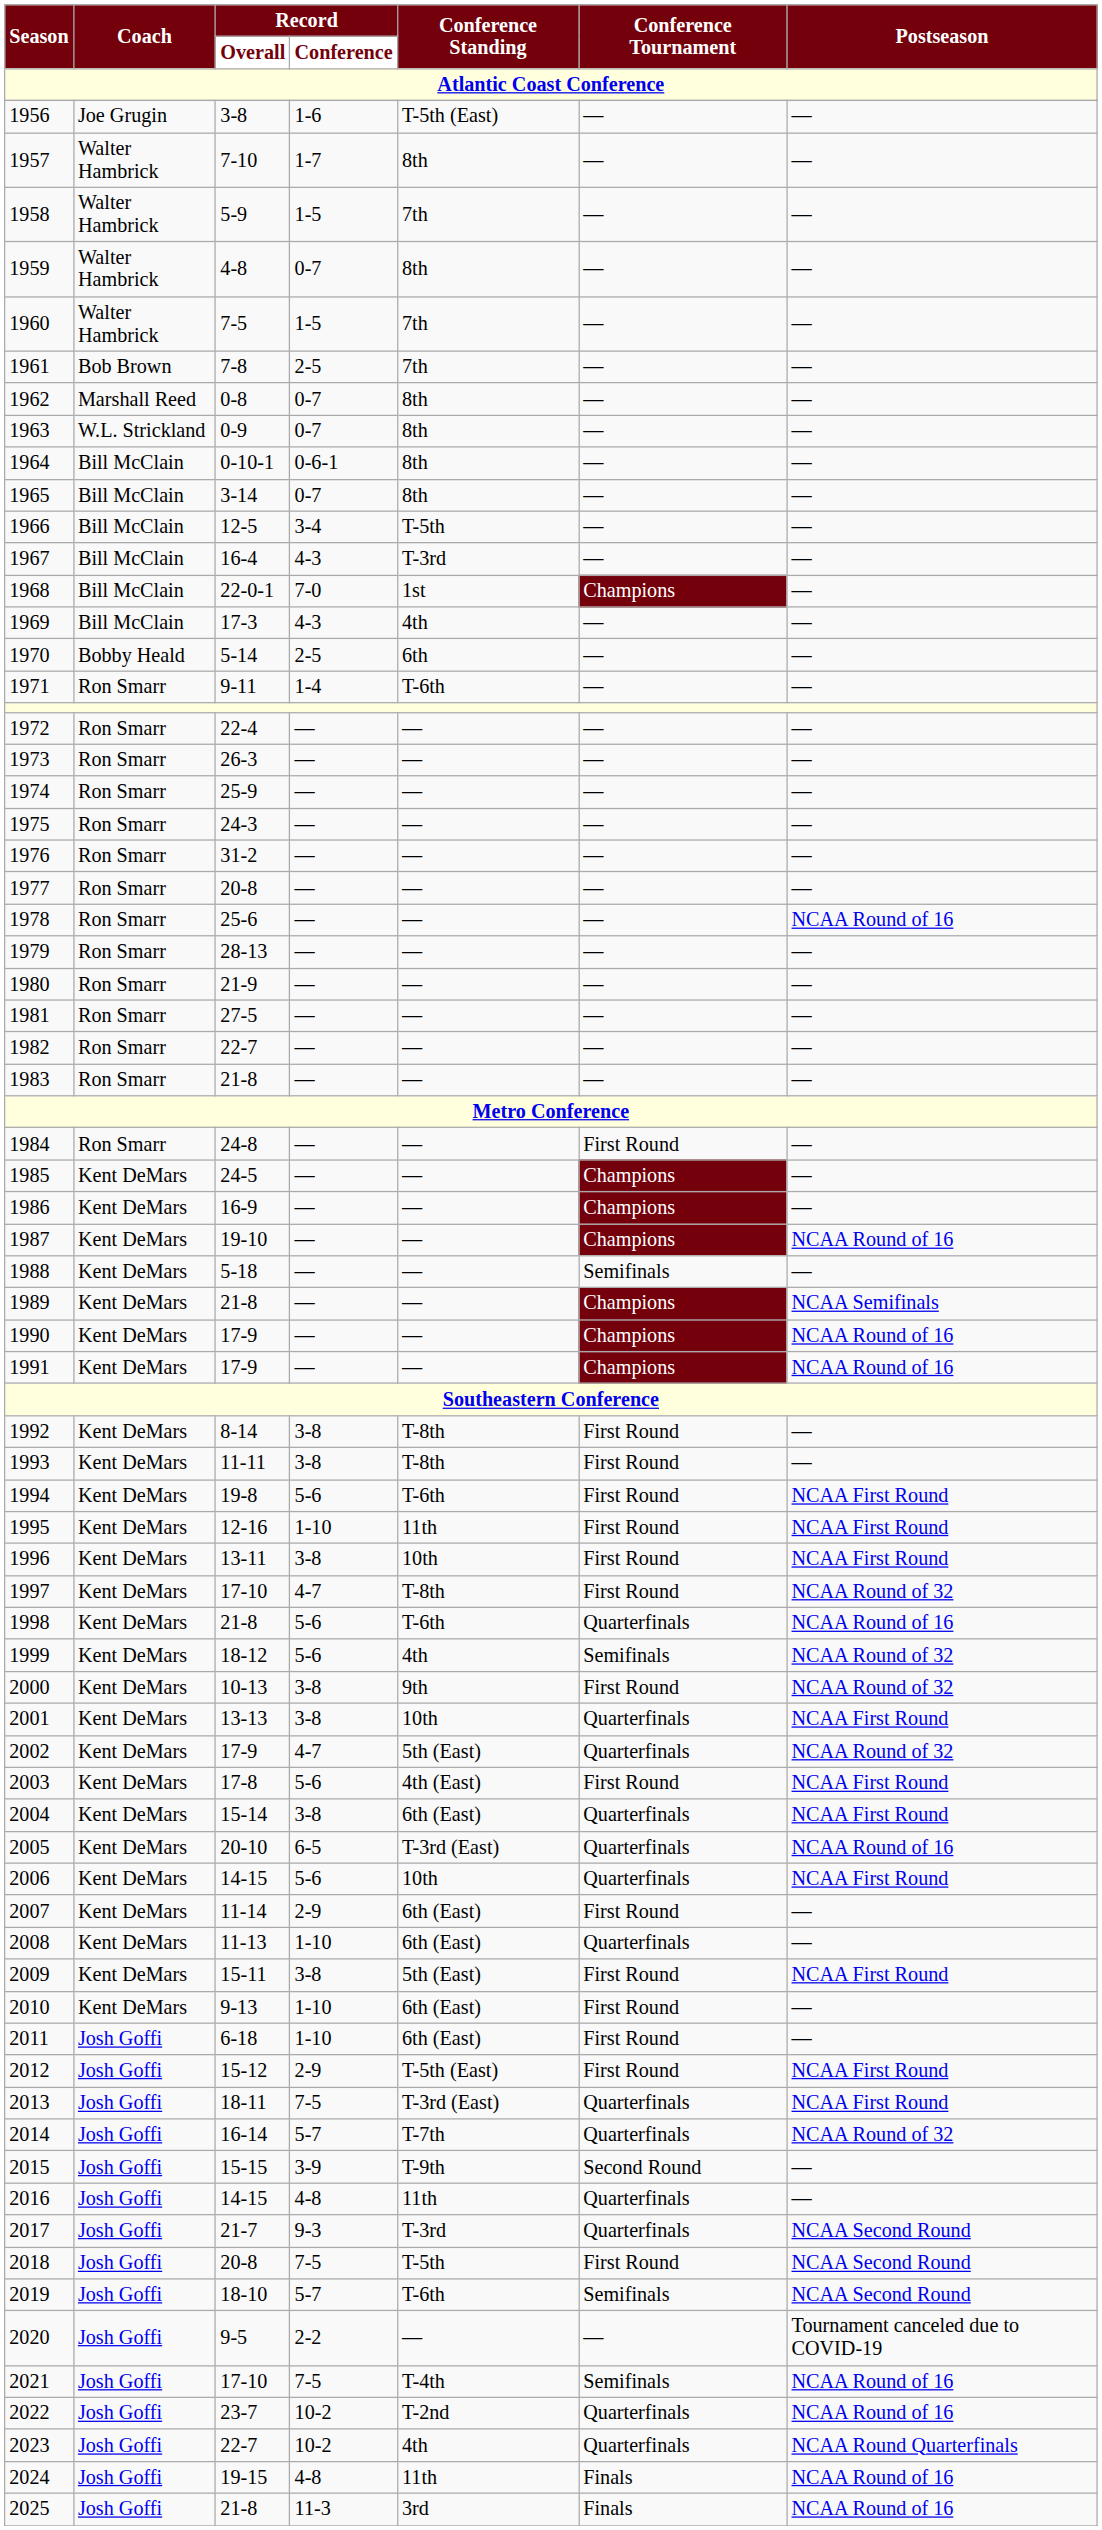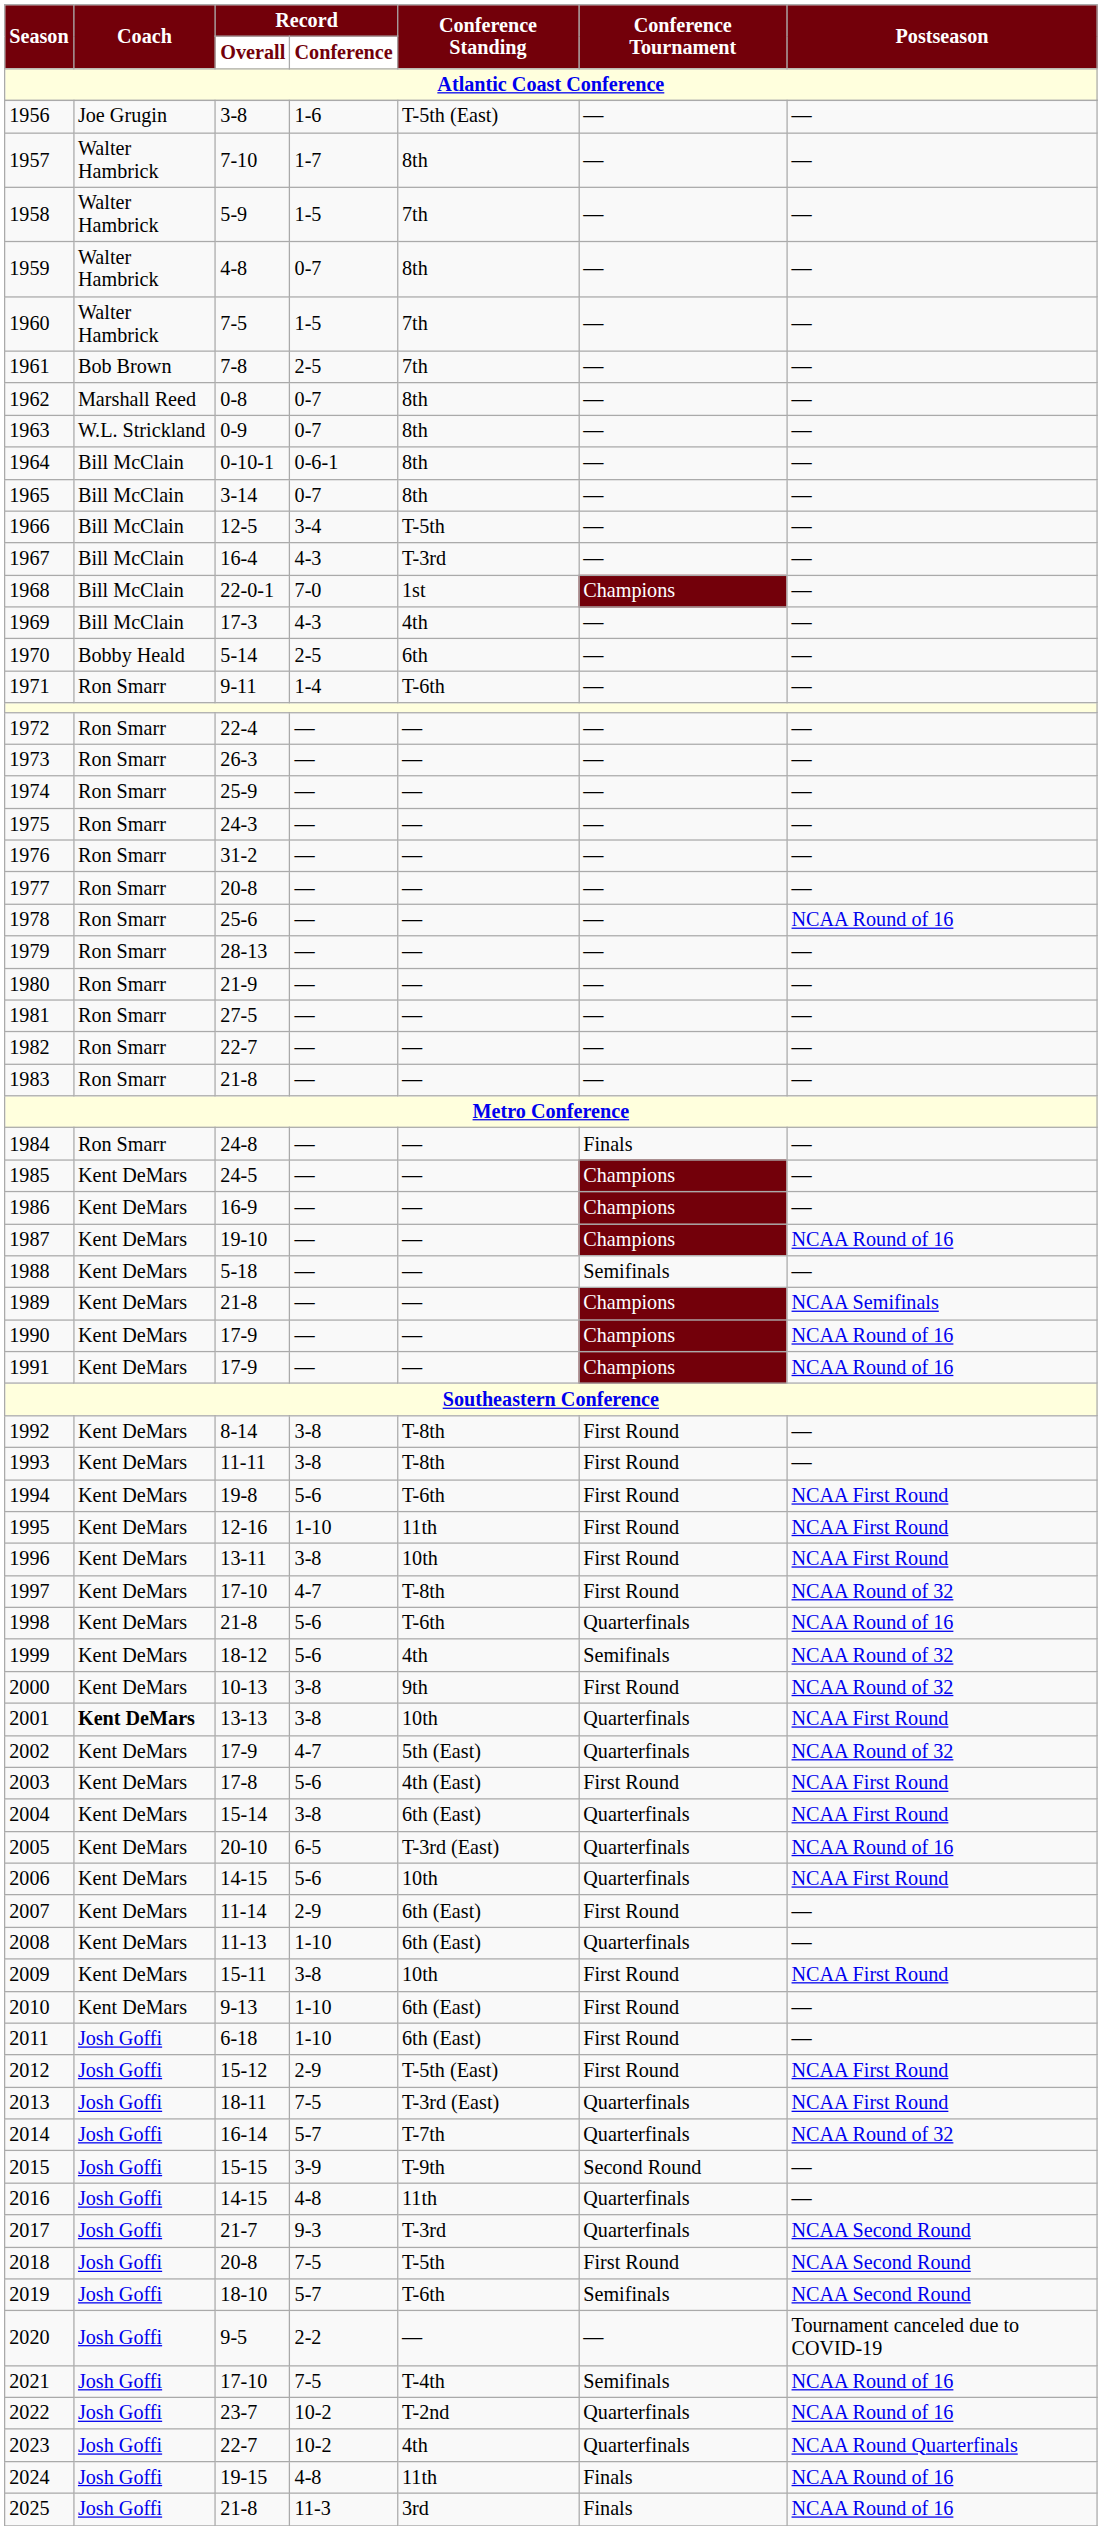(631, 1143) First Round -> (608, 1143) Finals
(133, 1719) normal -> (136, 1719) bold
(441, 1974) 5th (East) -> (420, 1974) 10th
